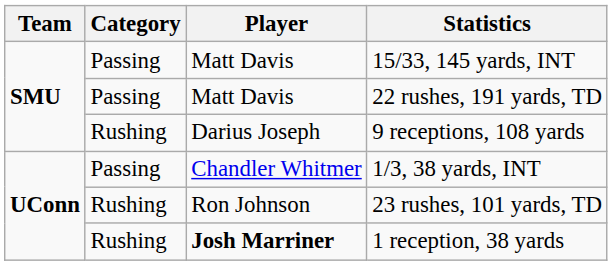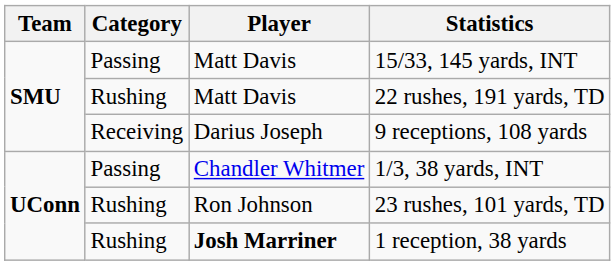(125, 96) Passing -> (129, 96) Rushing
(129, 132) Rushing -> (137, 132) Receiving
